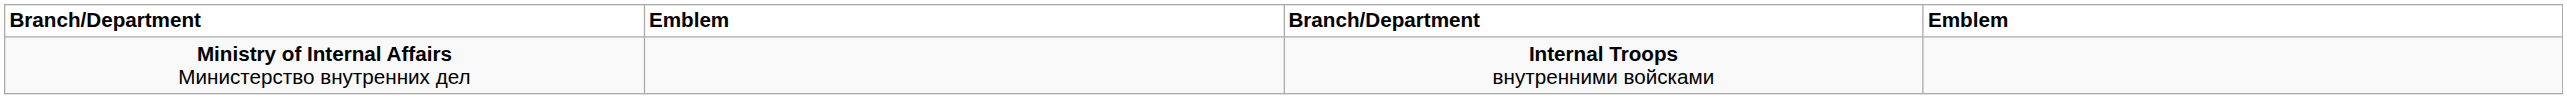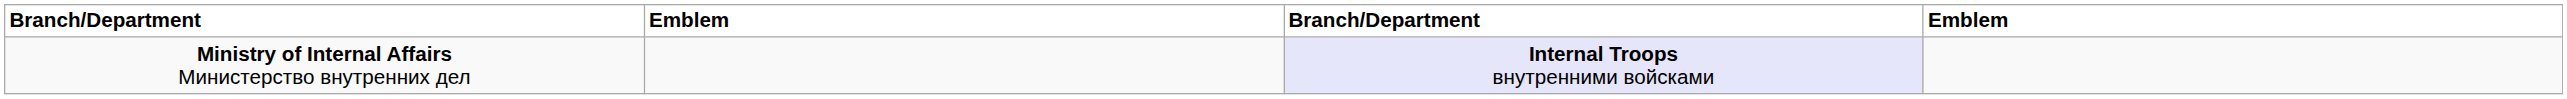(1603, 65) no background -> (1603, 65) lavender background
